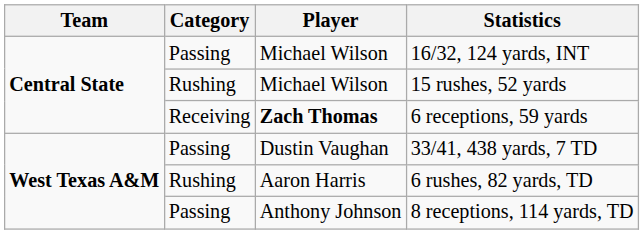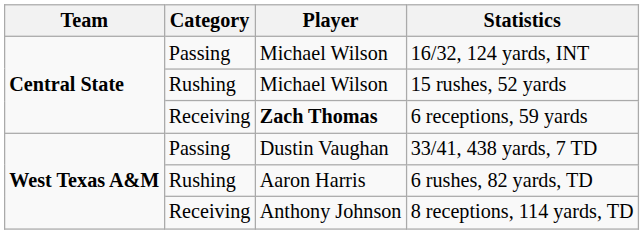(199, 212) Passing -> (210, 212) Receiving
